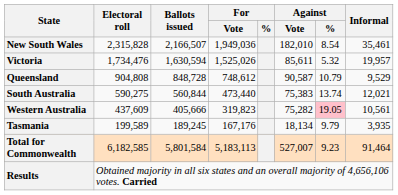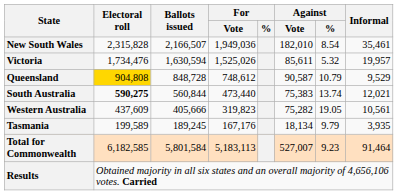(132, 77) no background -> (132, 77) gold background
(132, 93) normal -> (132, 93) bold
(330, 110) pink background -> (330, 110) no background
